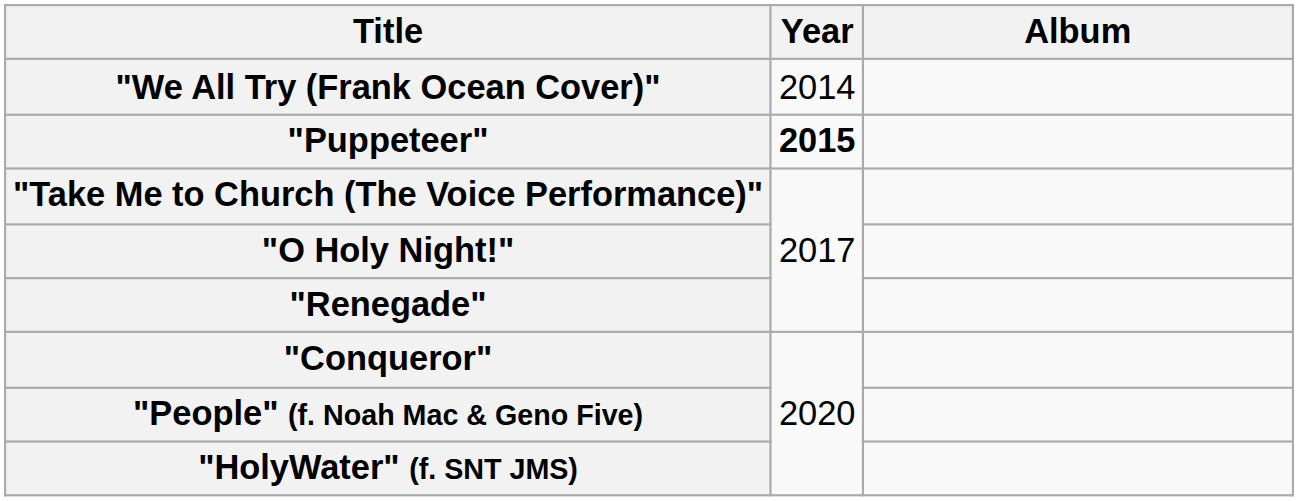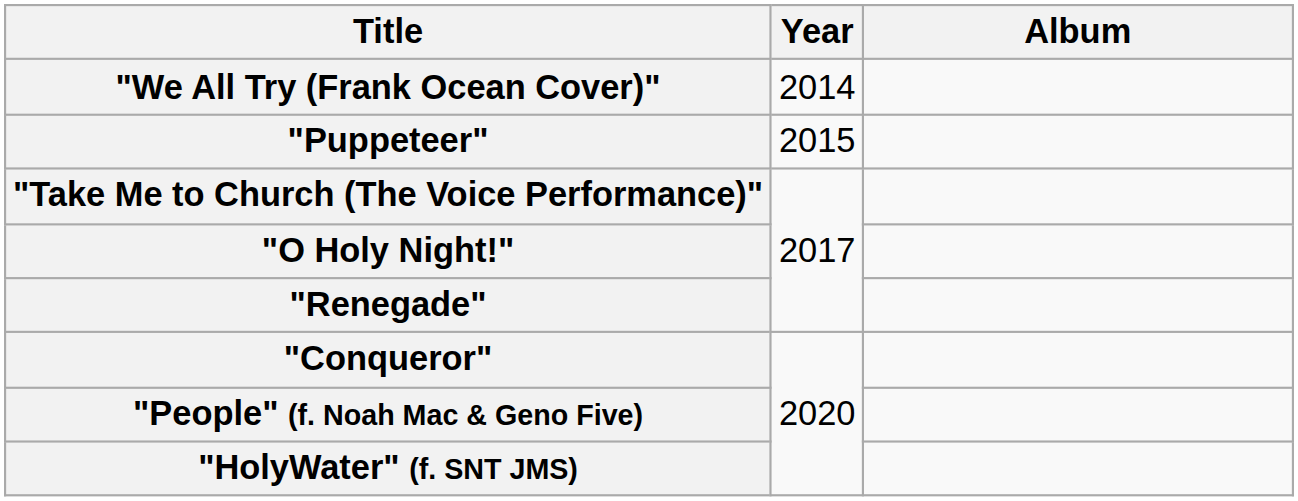(817, 140) bold -> (817, 140) normal
